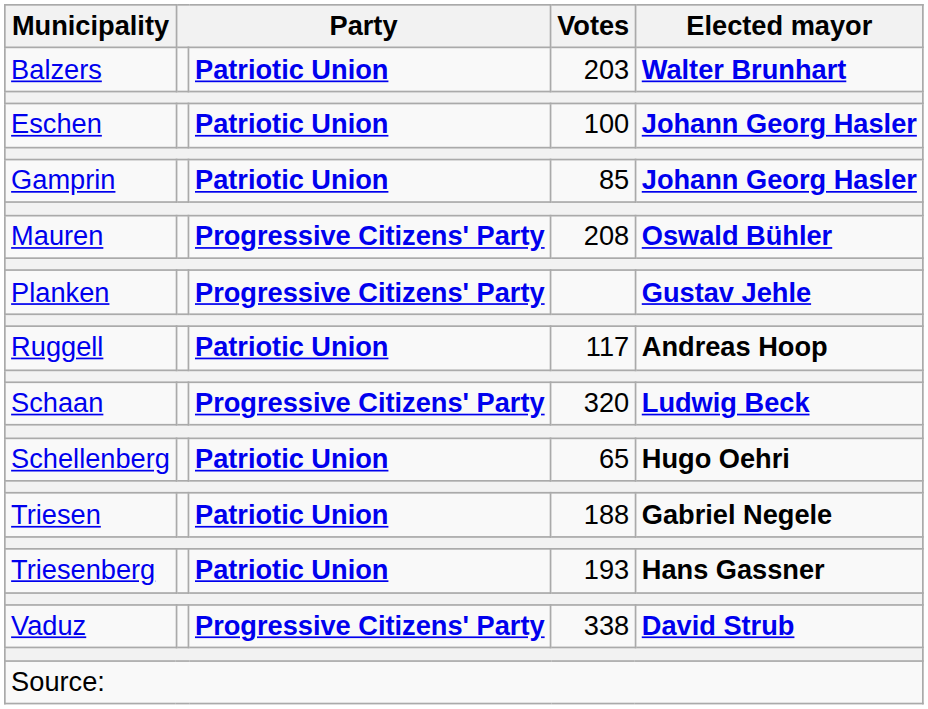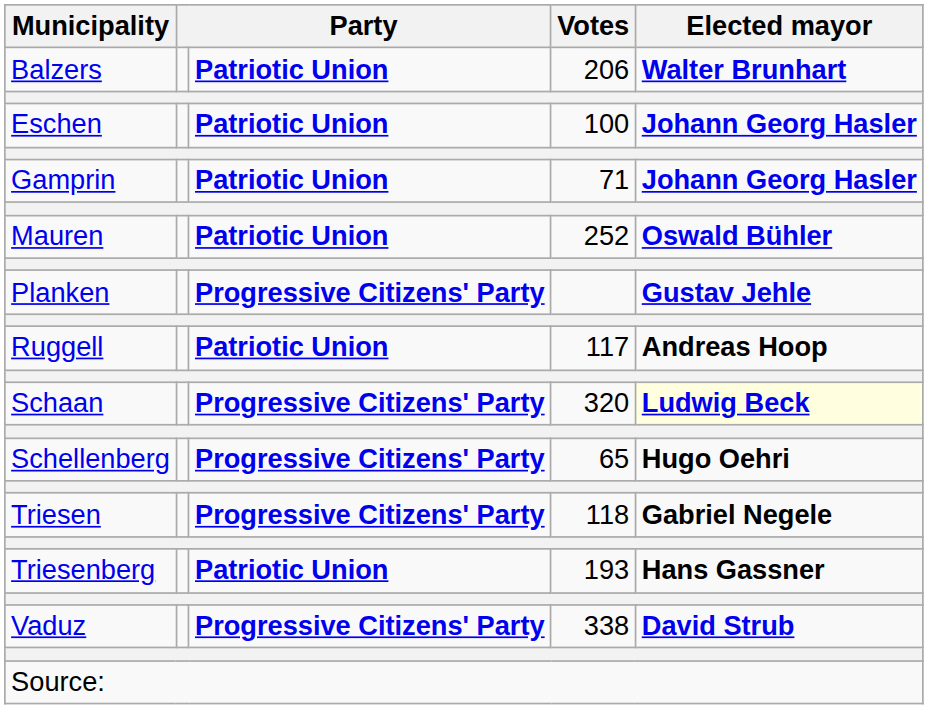(607, 69) 203 -> (607, 69) 206
(614, 180) 85 -> (614, 180) 71
(370, 236) Progressive Citizens' Party -> (292, 236) Patriotic Union
(607, 236) 208 -> (607, 236) 252
(726, 403) no background -> (726, 403) lightyellow background
(292, 458) Patriotic Union -> (370, 458) Progressive Citizens' Party
(292, 514) Patriotic Union -> (370, 514) Progressive Citizens' Party
(607, 514) 188 -> (608, 514) 118
